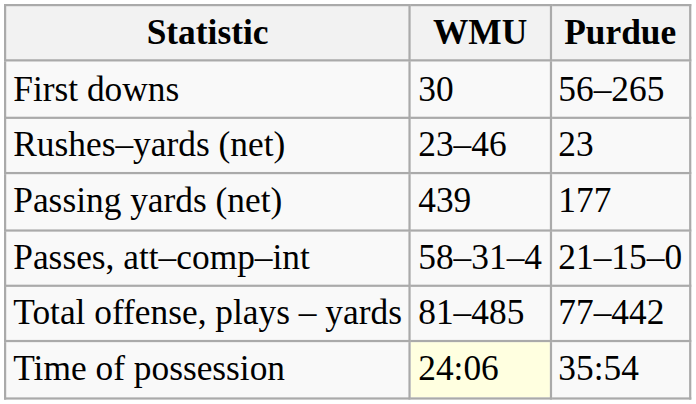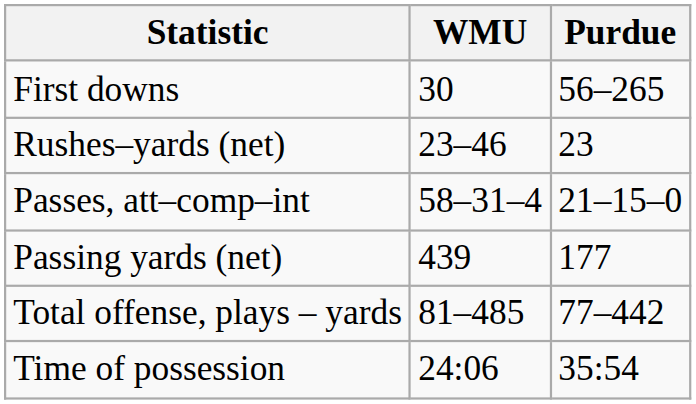rows swapped: (148, 200) <-> (162, 256)
(459, 369) lightyellow background -> (459, 369) no background
